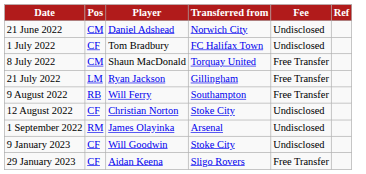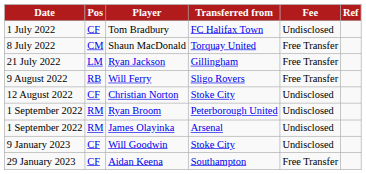- row: (141, 29)
(218, 95) Southampton -> (218, 78) Sligo Rovers
+ row: (135, 111)
(218, 161) Sligo Rovers -> (218, 161) Southampton
